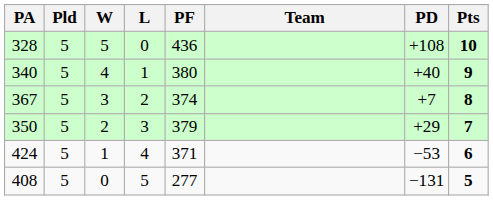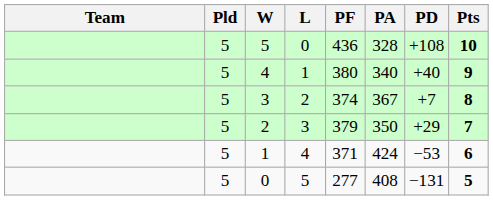columns swapped: (305, 18) <-> (25, 18)
